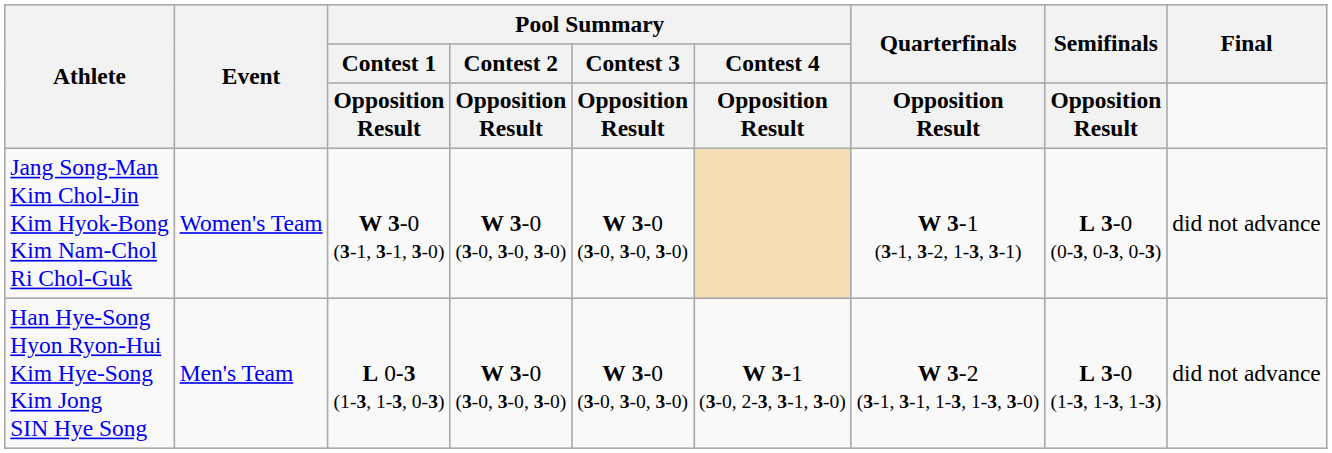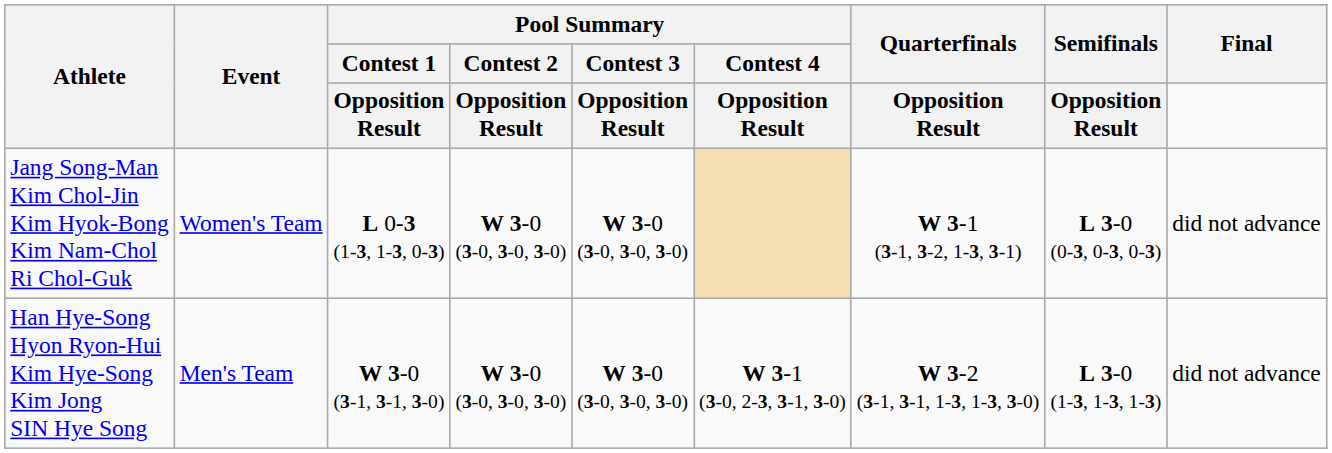(389, 237) W 3-0 (3-1, 3-1, 3-0) -> (389, 237) L 0-3 (1-3, 1-3, 0-3)
(389, 386) L 0-3 (1-3, 1-3, 0-3) -> (389, 386) W 3-0 (3-1, 3-1, 3-0)
